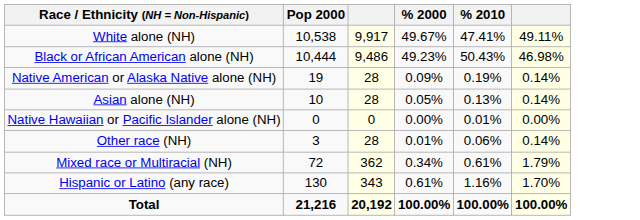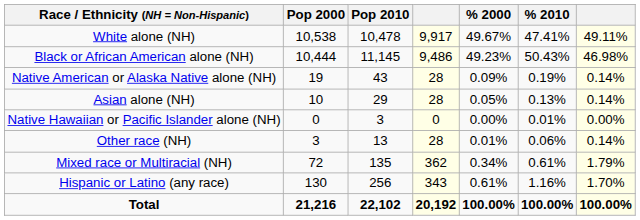+ column: (380, 15)
